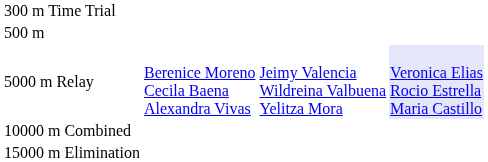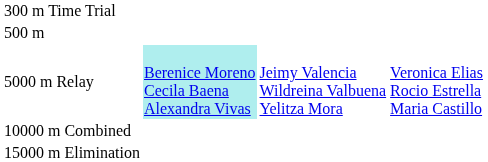(200, 90) no background -> (200, 90) paleturquoise background
(437, 90) lavender background -> (437, 90) no background
